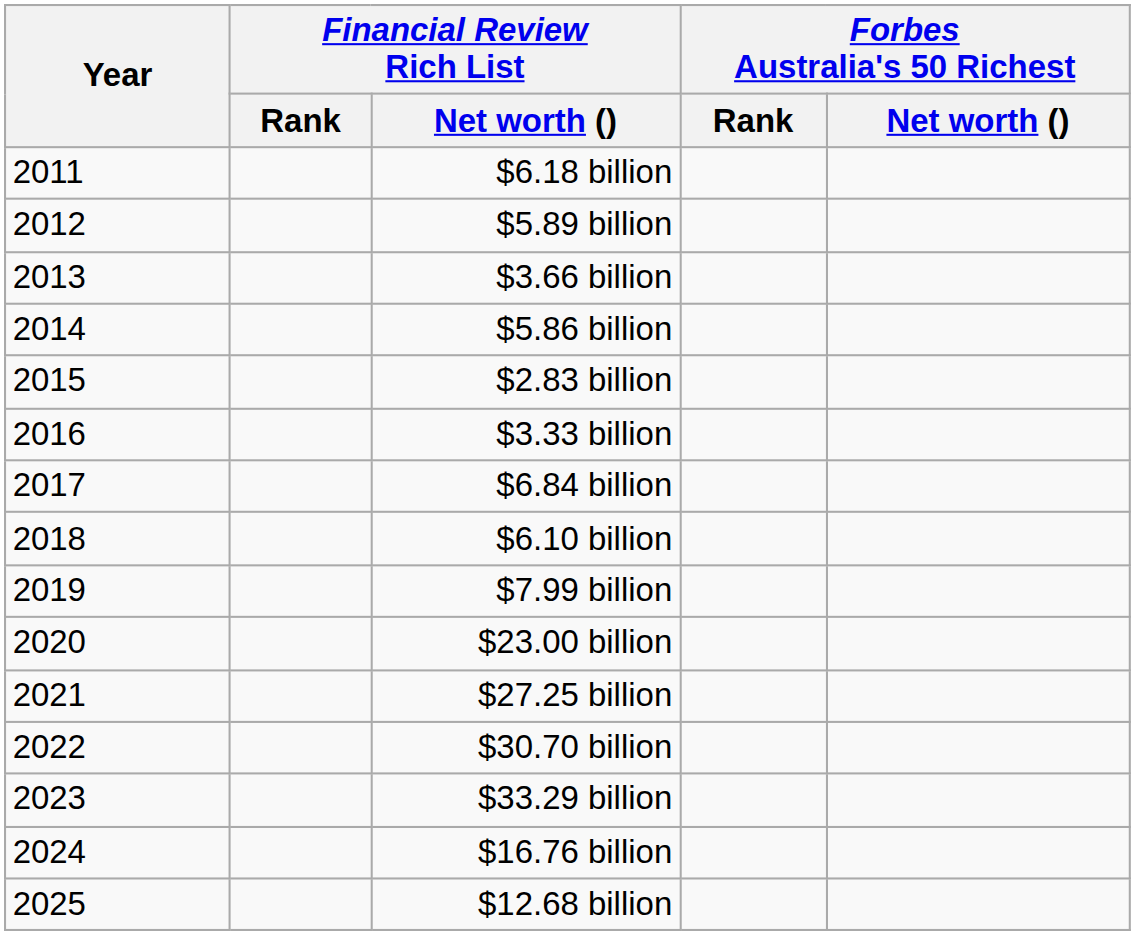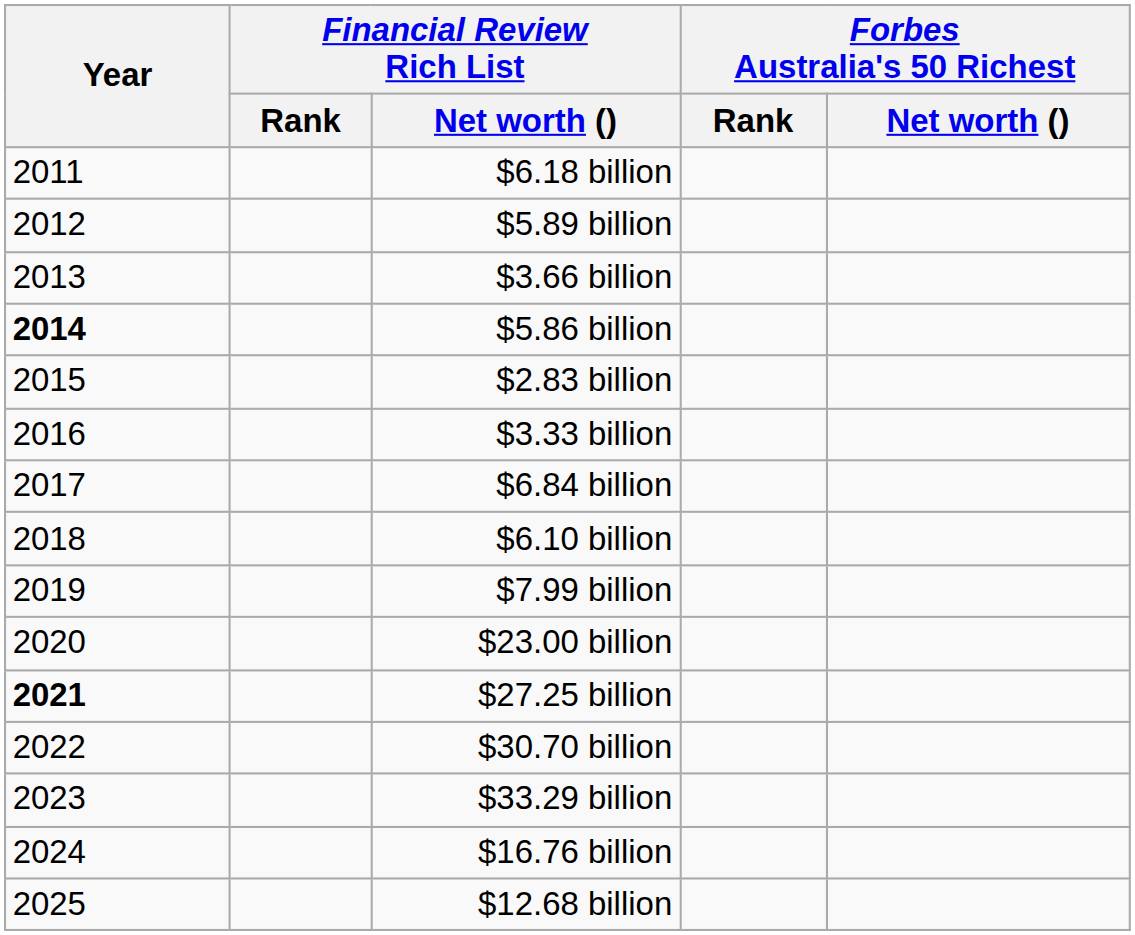(49, 329) normal -> (49, 329) bold
(49, 694) normal -> (49, 694) bold
